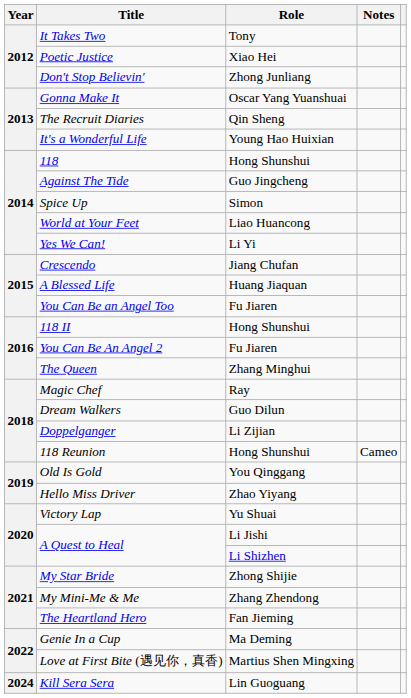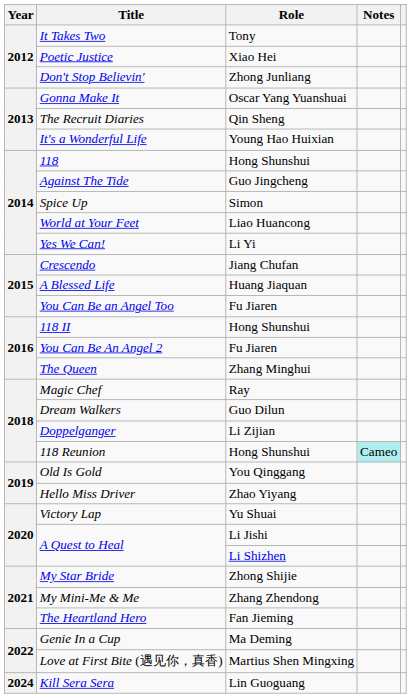(379, 451) no background -> (379, 451) paleturquoise background
